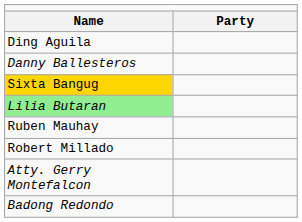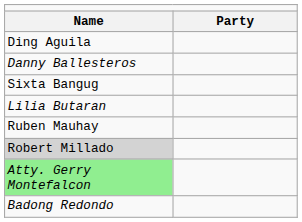(53, 85) gold background -> (53, 85) no background
(57, 106) lightgreen background -> (57, 106) no background
(61, 148) no background -> (61, 148) lightgrey background
(49, 177) no background -> (49, 177) lightgreen background
